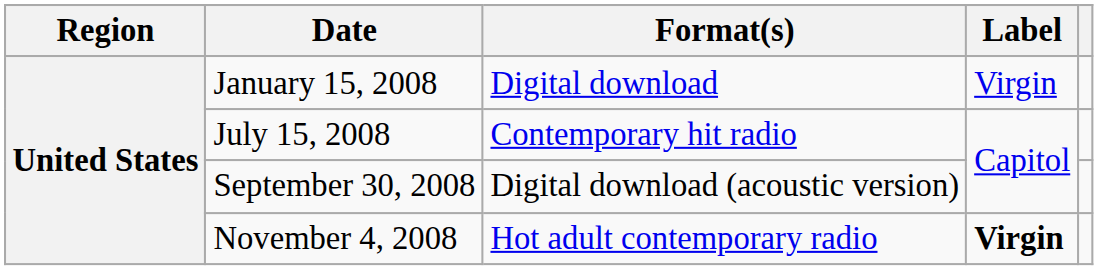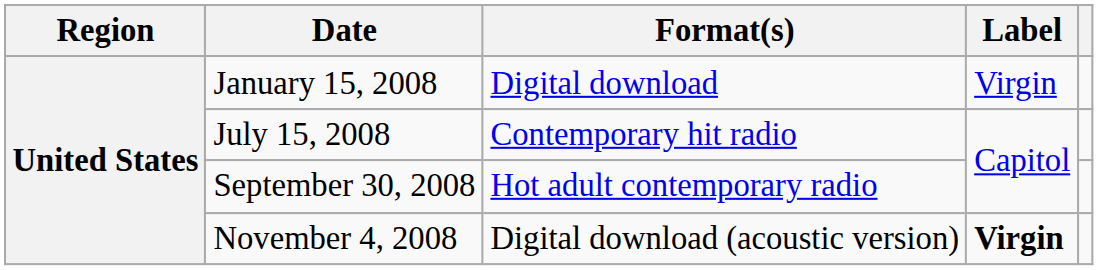(725, 185) Digital download (acoustic version) -> (684, 185) Hot adult contemporary radio
(684, 237) Hot adult contemporary radio -> (725, 237) Digital download (acoustic version)
